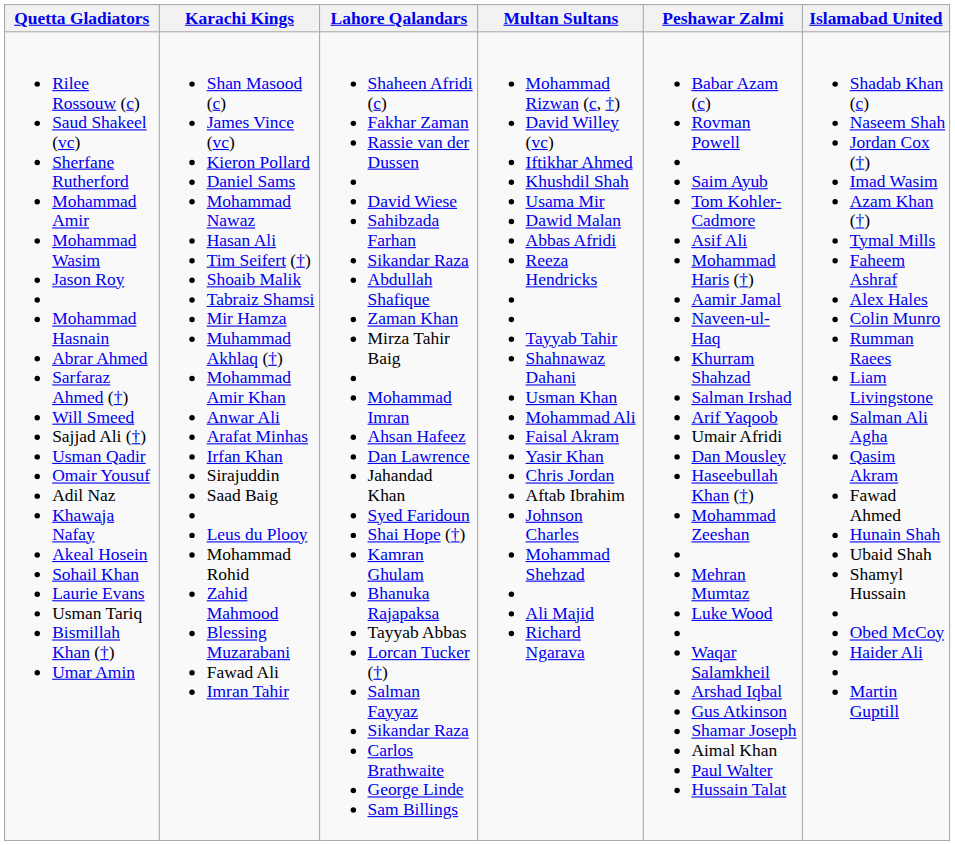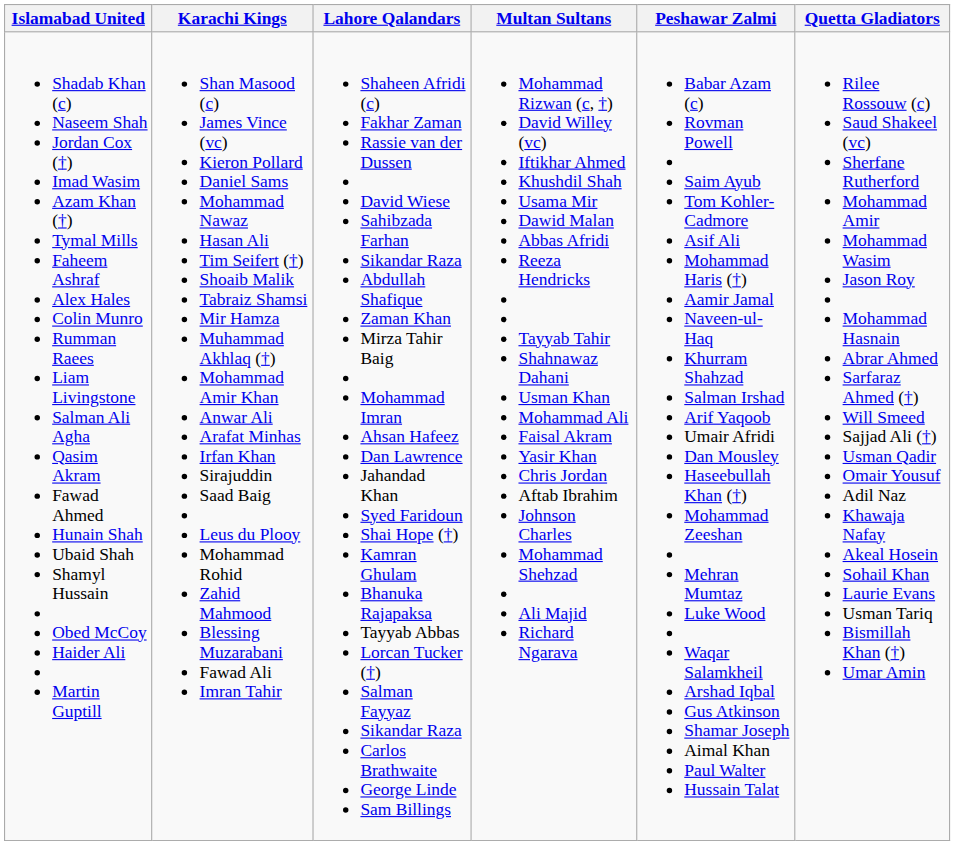columns swapped: (876, 18) <-> (82, 18)
